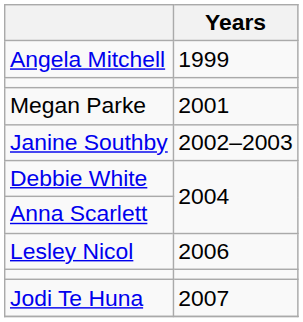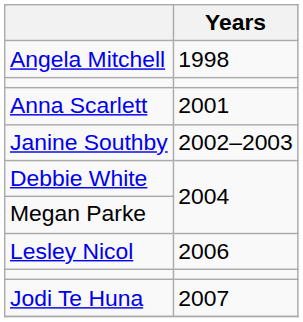(204, 58) 1999 -> (204, 58) 1998
(78, 105) Megan Parke -> (79, 105) Anna Scarlett
(79, 214) Anna Scarlett -> (78, 214) Megan Parke
